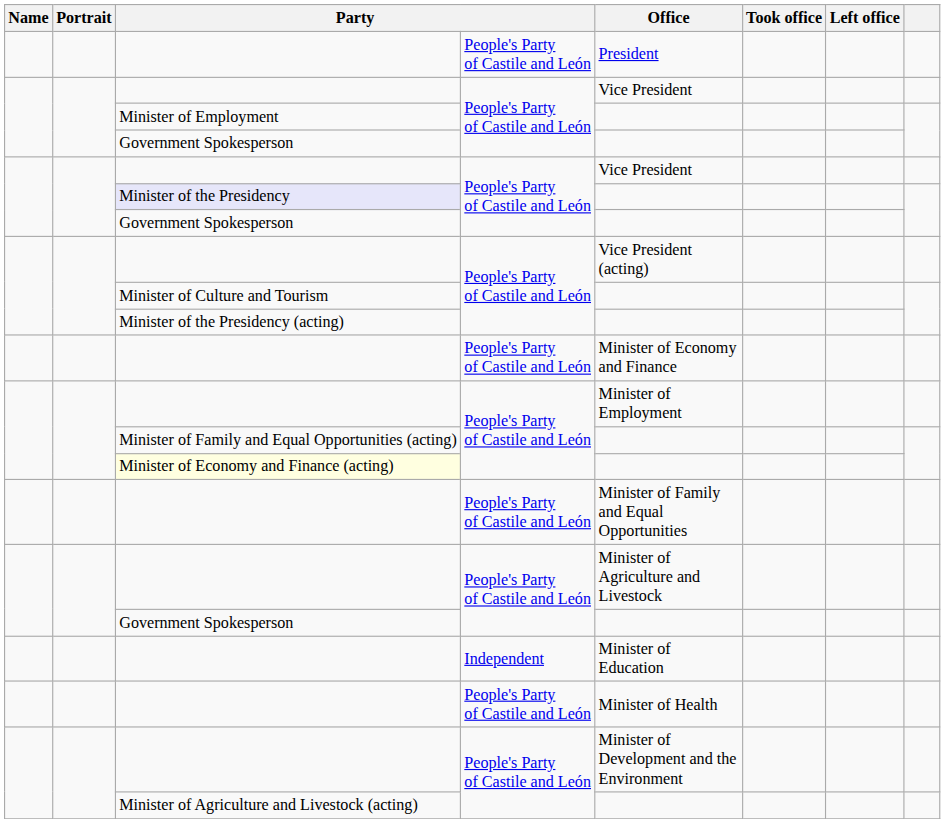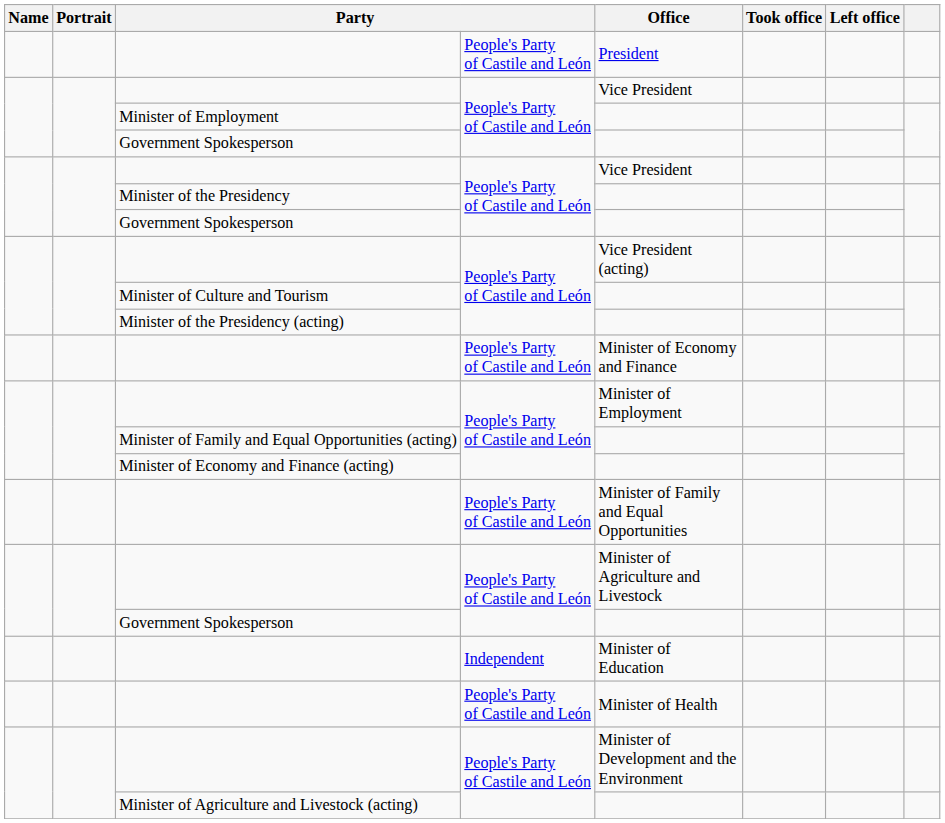(205, 196) lavender background -> (205, 196) no background
(256, 466) lightyellow background -> (256, 466) no background
